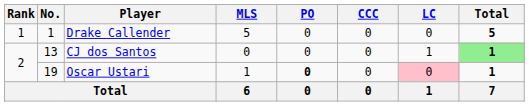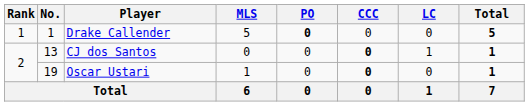(308, 34) normal -> (308, 34) bold
(368, 53) normal -> (368, 53) bold
(492, 53) lightgreen background -> (492, 53) no background
(308, 72) bold -> (308, 72) normal
(368, 72) normal -> (368, 72) bold
(429, 72) pink background -> (429, 72) no background
